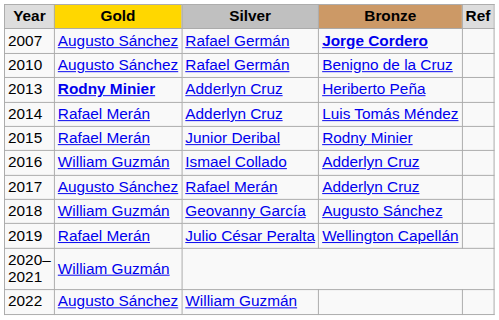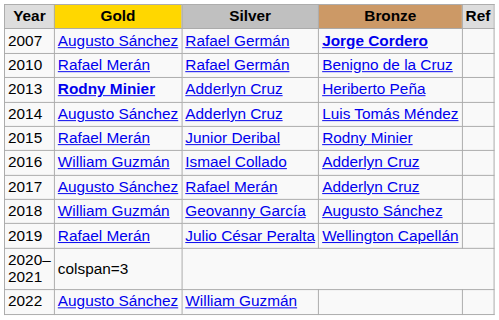(118, 65) Augusto Sánchez -> (104, 65) Rafael Merán
(104, 114) Rafael Merán -> (118, 114) Augusto Sánchez
(114, 268) William Guzmán -> (93, 268) colspan=3
